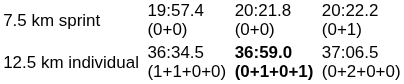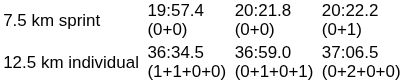(274, 62) bold -> (274, 62) normal
